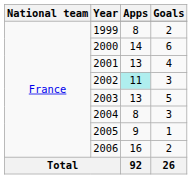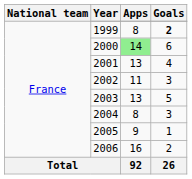(169, 30) normal -> (169, 30) bold
(136, 47) no background -> (136, 47) lightgreen background
(136, 81) paleturquoise background -> (136, 81) no background
